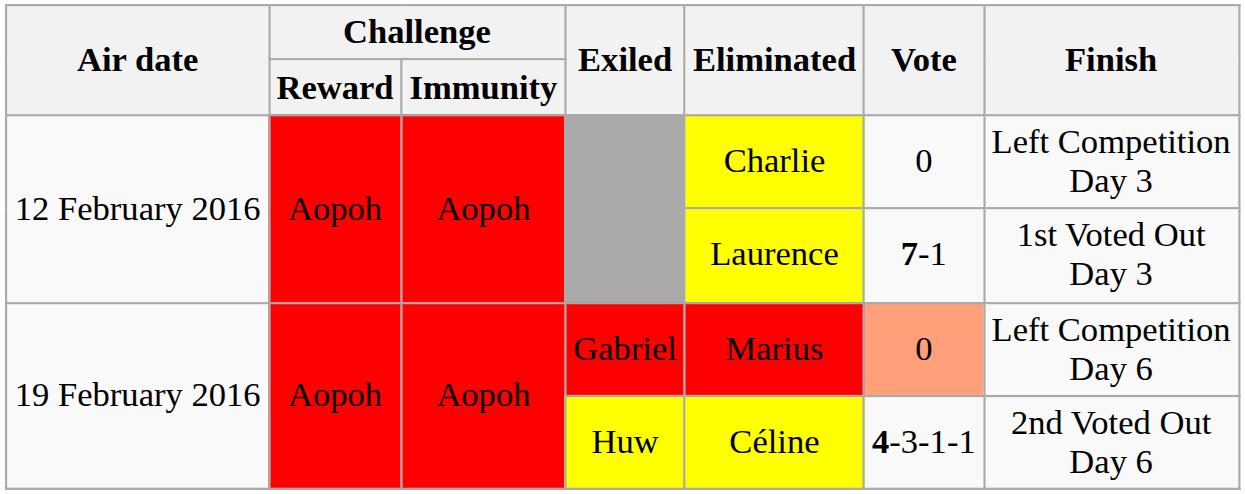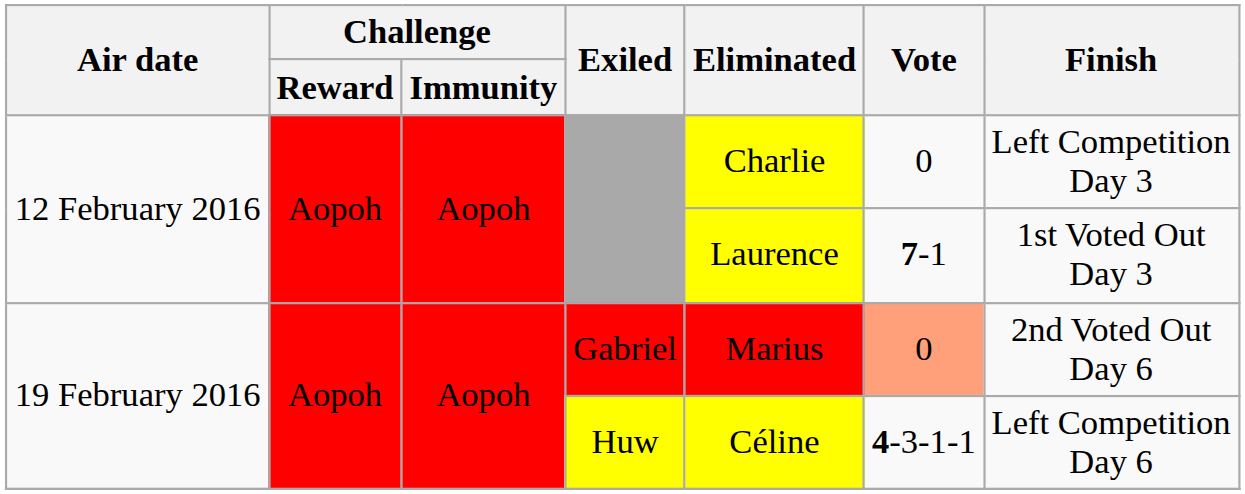(1111, 348) Left Competition Day 6 -> (1111, 348) 2nd Voted Out Day 6
(1111, 442) 2nd Voted Out Day 6 -> (1111, 442) Left Competition Day 6
